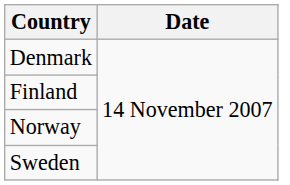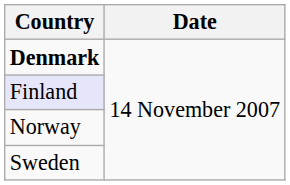(51, 57) normal -> (55, 57) bold
(44, 92) no background -> (44, 92) lavender background
